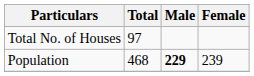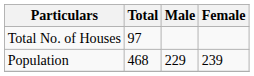(175, 60) bold -> (175, 60) normal
